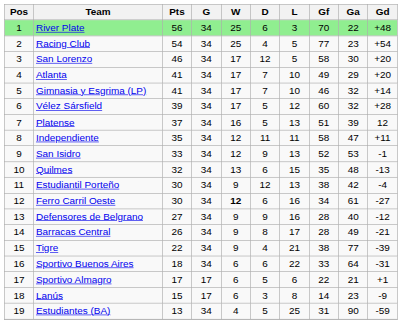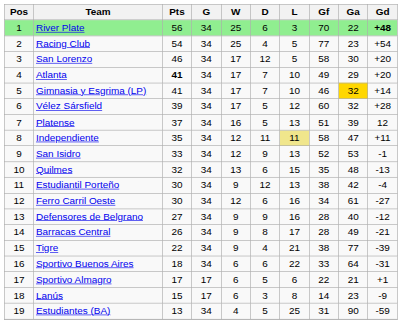(383, 28) normal -> (383, 28) bold
(177, 75) normal -> (177, 75) bold
(353, 91) no background -> (353, 91) gold background
(294, 138) no background -> (294, 138) khaki background
(236, 201) bold -> (236, 201) normal
